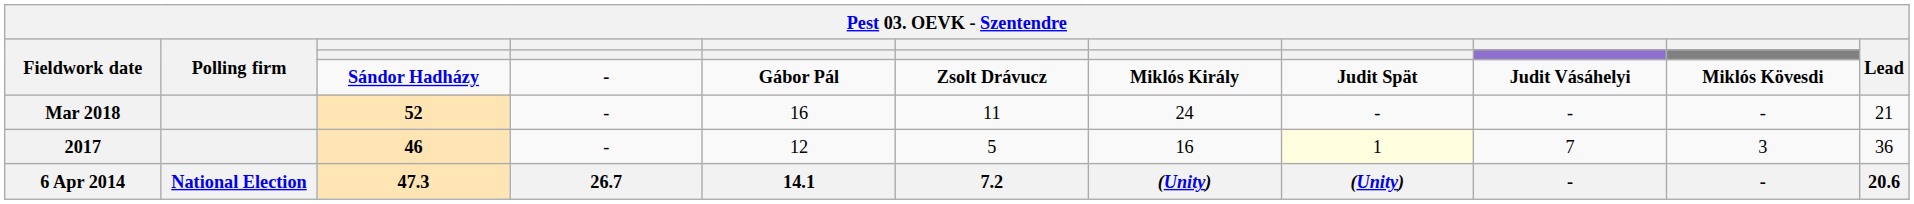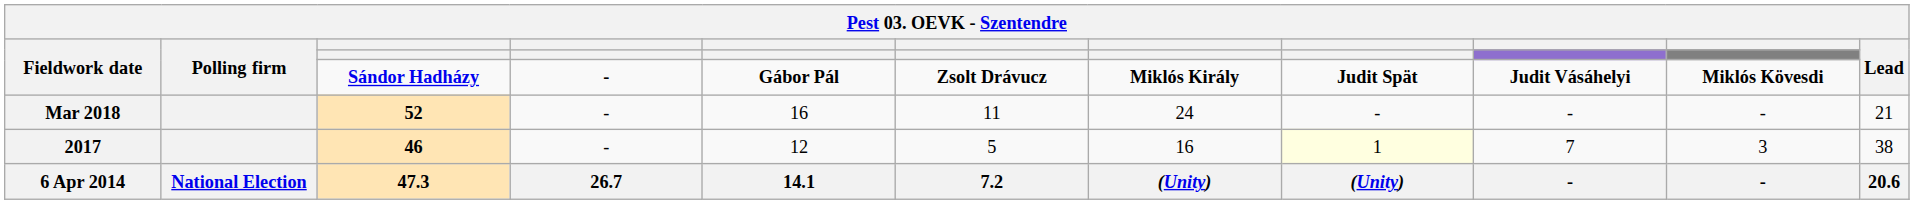(1884, 147) 36 -> (1884, 147) 38
